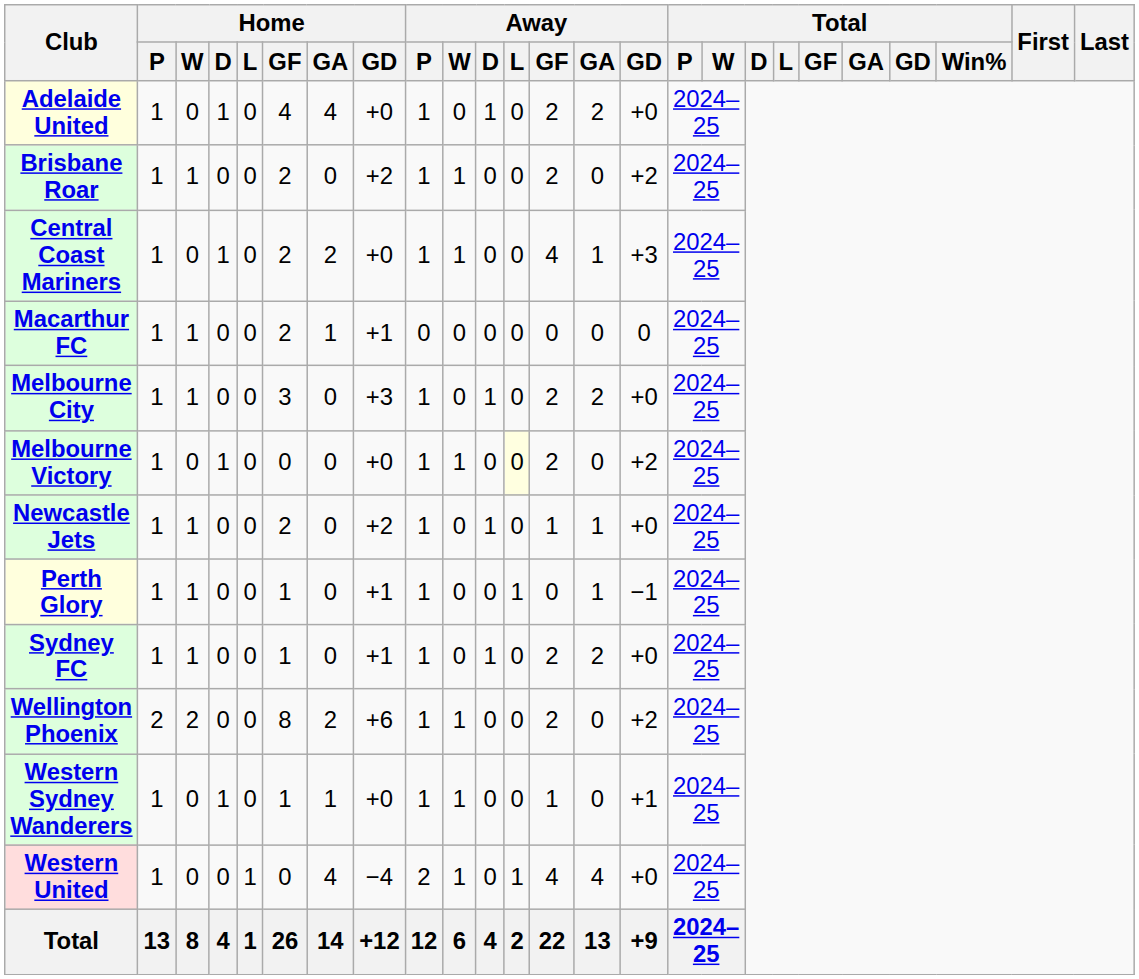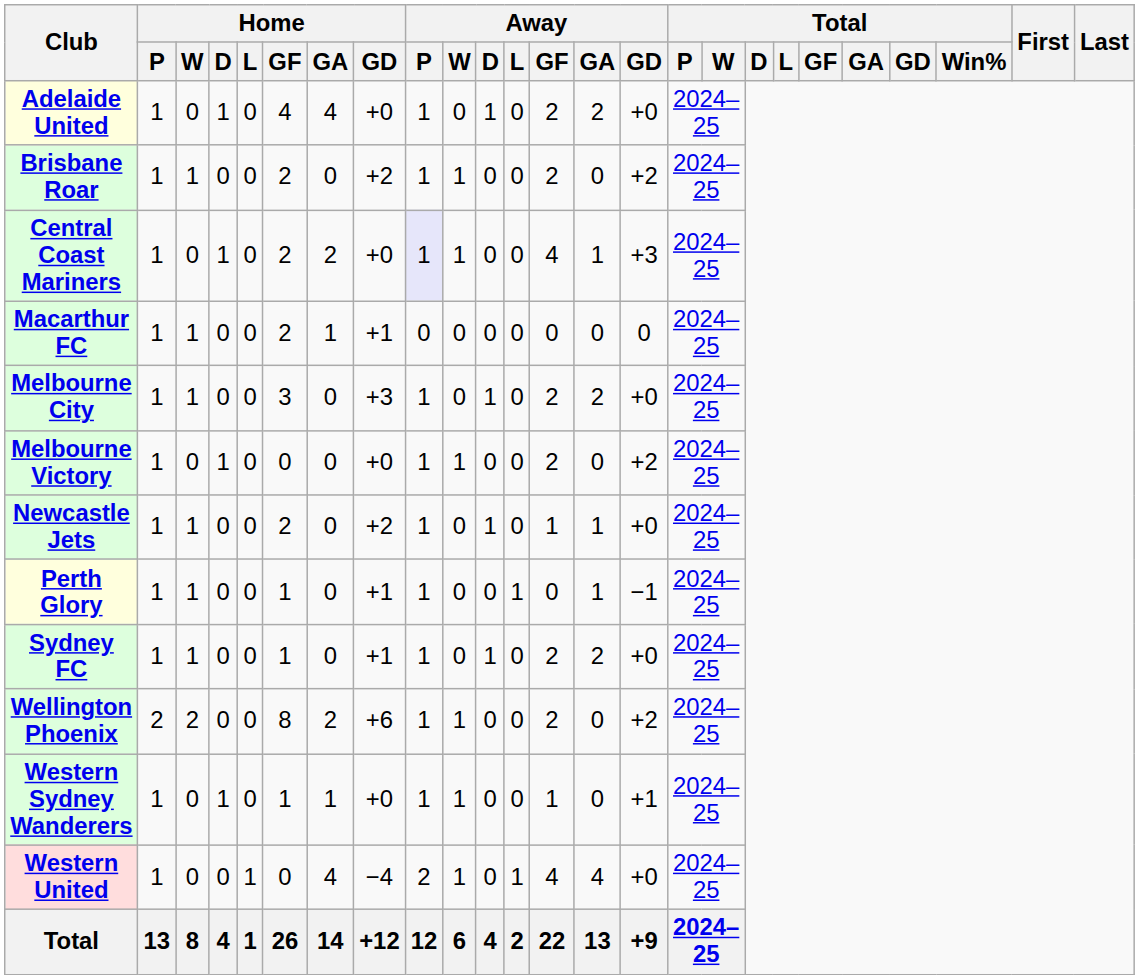(424, 255) no background -> (424, 255) lavender background
(517, 462) lightyellow background -> (517, 462) no background
